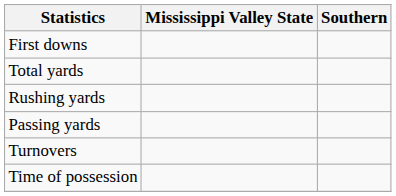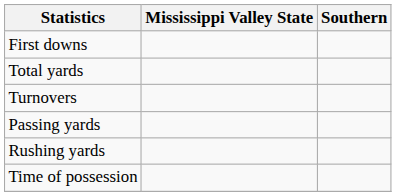rows swapped: (57, 97) <-> (43, 151)
